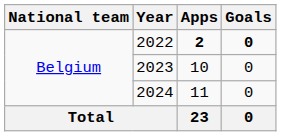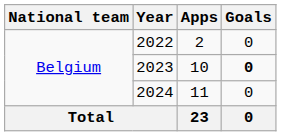(199, 42) bold -> (199, 42) normal
(249, 42) bold -> (249, 42) normal
(249, 68) normal -> (249, 68) bold
